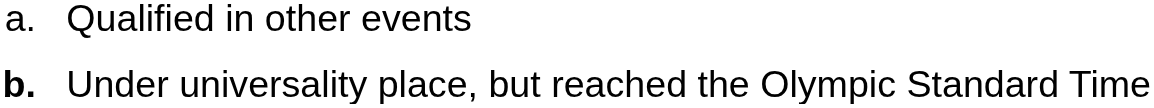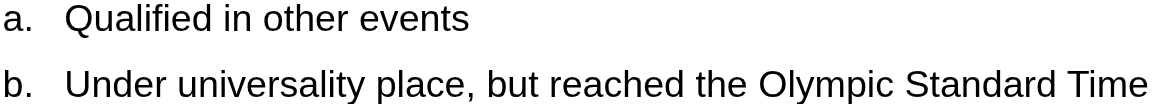(30, 84) bold -> (29, 84) normal
